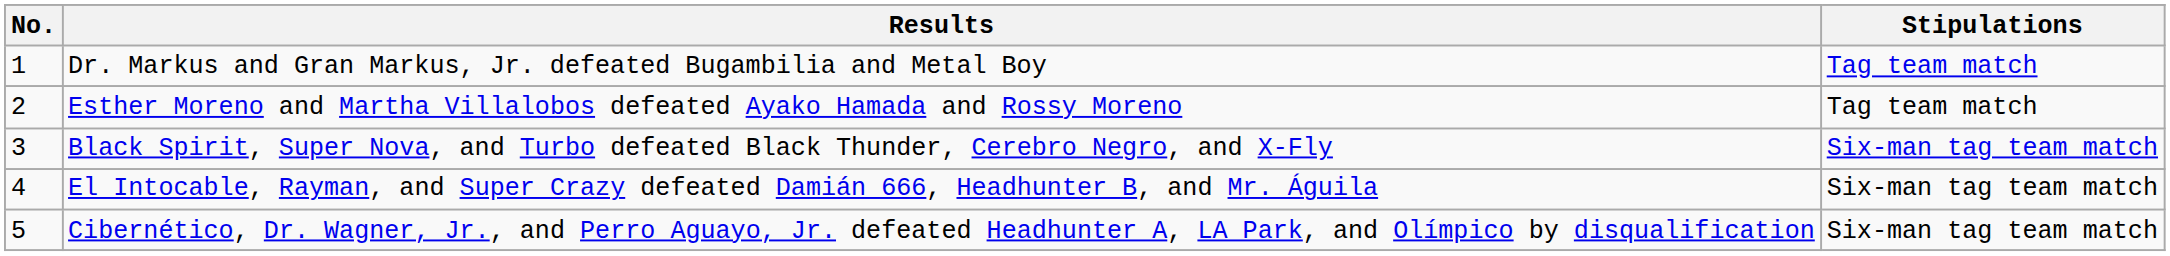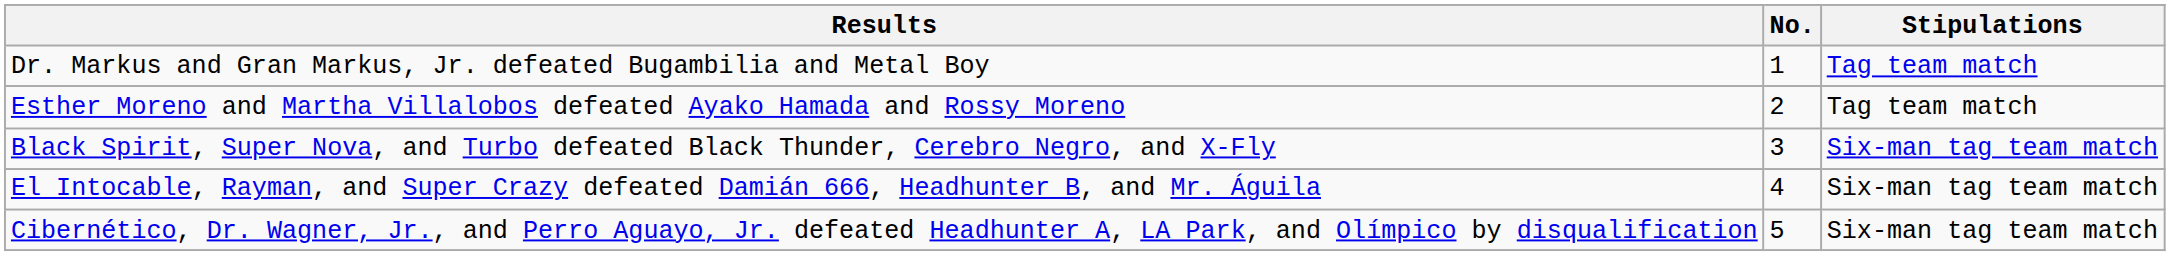columns swapped: (34, 25) <-> (941, 25)
